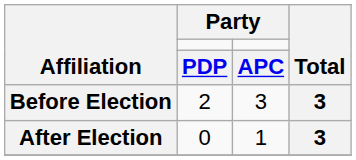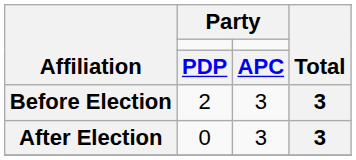(261, 137) 1 -> (261, 137) 3
